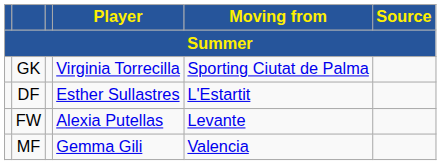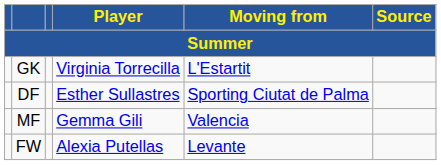(278, 69) Sporting Ciutat de Palma -> (219, 69) L'Estartit
(219, 95) L'Estartit -> (278, 95) Sporting Ciutat de Palma
rows swapped: (28, 146) <-> (28, 120)
